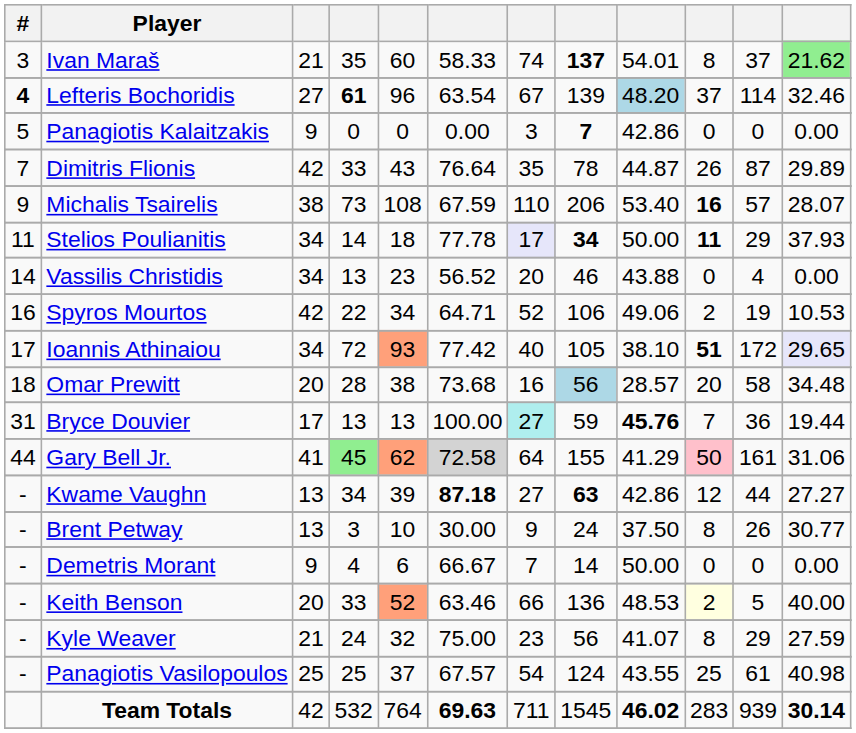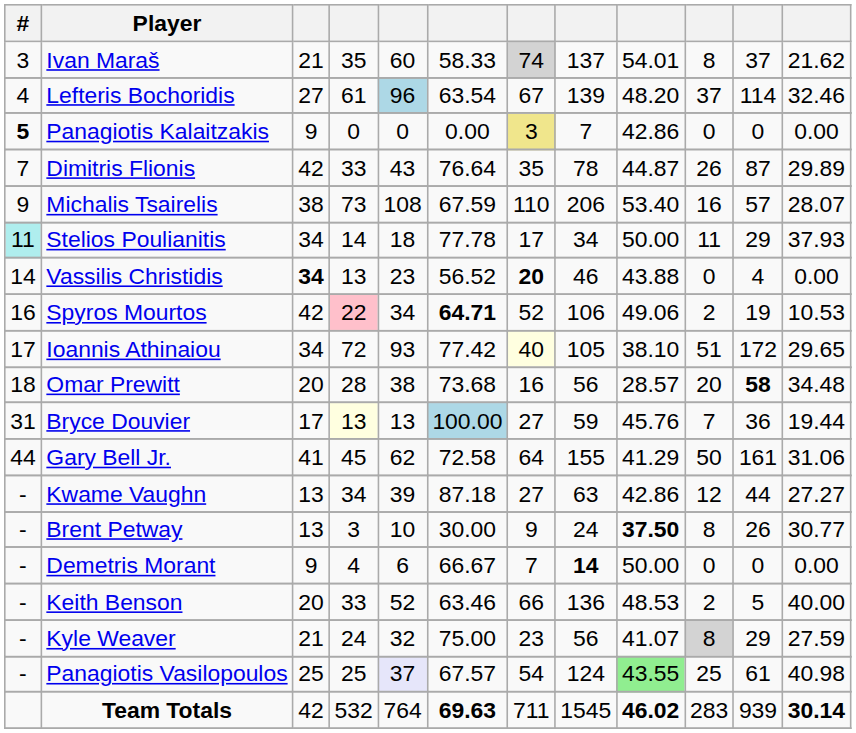(531, 59) no background -> (531, 59) lightgrey background
(586, 59) bold -> (586, 59) normal
(816, 59) lightgreen background -> (816, 59) no background
(23, 96) bold -> (23, 96) normal
(354, 96) bold -> (354, 96) normal
(403, 96) no background -> (403, 96) lightblue background
(651, 96) lightblue background -> (651, 96) no background
(23, 132) normal -> (23, 132) bold
(531, 132) no background -> (531, 132) khaki background
(586, 132) bold -> (586, 132) normal
(709, 204) bold -> (709, 204) normal
(23, 240) no background -> (23, 240) paleturquoise background
(531, 240) lavender background -> (531, 240) no background
(586, 240) bold -> (586, 240) normal
(709, 240) bold -> (709, 240) normal
(311, 276) normal -> (311, 276) bold
(531, 276) normal -> (531, 276) bold
(354, 313) no background -> (354, 313) pink background
(467, 313) normal -> (467, 313) bold
(403, 349) lightsalmon background -> (403, 349) no background
(531, 349) no background -> (531, 349) lightyellow background
(709, 349) bold -> (709, 349) normal
(816, 349) lavender background -> (816, 349) no background
(586, 385) lightblue background -> (586, 385) no background
(758, 385) normal -> (758, 385) bold
(354, 421) no background -> (354, 421) lightyellow background
(467, 421) no background -> (467, 421) lightblue background
(531, 421) paleturquoise background -> (531, 421) no background
(651, 421) bold -> (651, 421) normal
(354, 457) lightgreen background -> (354, 457) no background
(403, 457) lightsalmon background -> (403, 457) no background
(467, 457) lightgrey background -> (467, 457) no background
(709, 457) pink background -> (709, 457) no background
(467, 494) bold -> (467, 494) normal
(586, 494) bold -> (586, 494) normal
(651, 530) normal -> (651, 530) bold
(586, 566) normal -> (586, 566) bold
(403, 602) lightsalmon background -> (403, 602) no background
(709, 602) lightyellow background -> (709, 602) no background
(709, 638) no background -> (709, 638) lightgrey background
(403, 674) no background -> (403, 674) lavender background
(651, 674) no background -> (651, 674) lightgreen background
